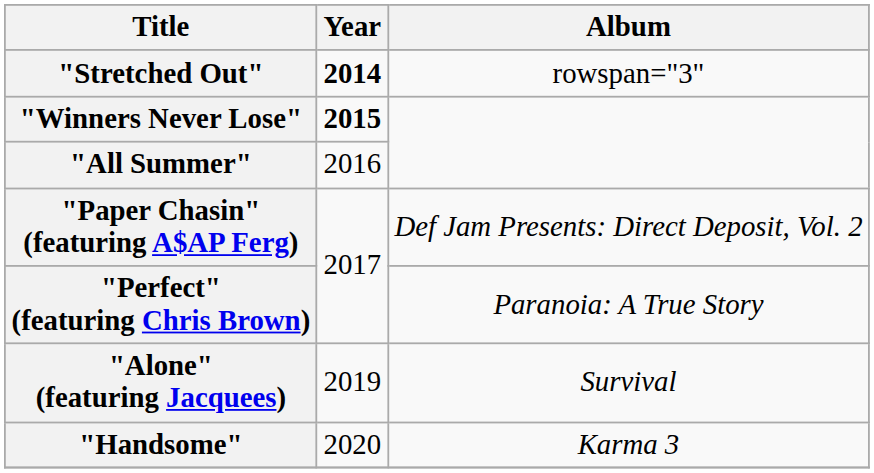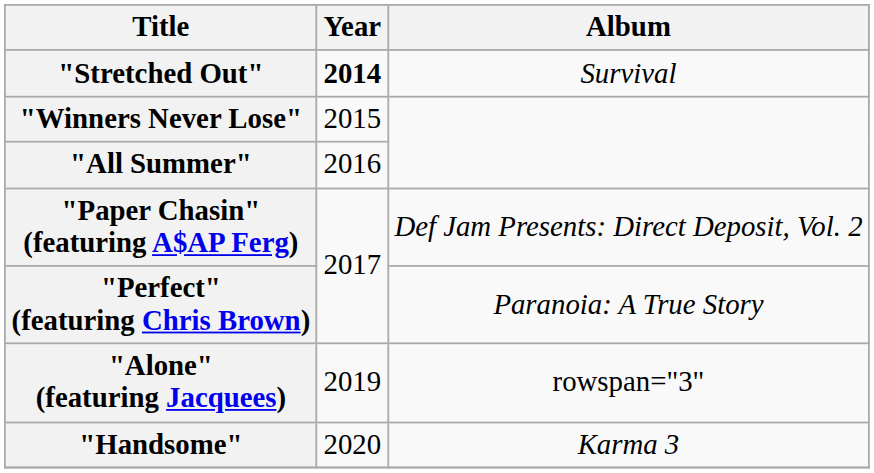(628, 73) rowspan="3" -> (628, 73) Survival
(352, 118) bold -> (352, 118) normal
(628, 382) Survival -> (628, 382) rowspan="3"
